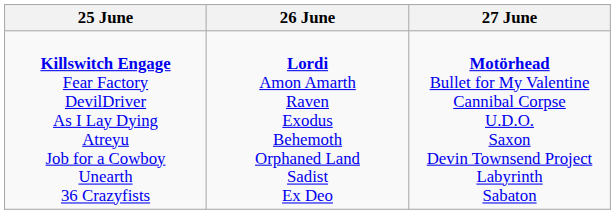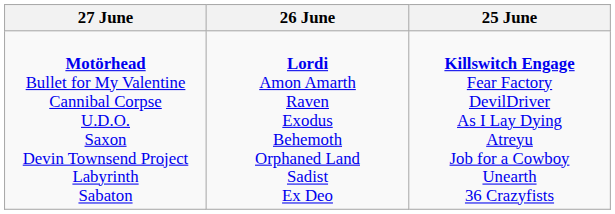columns swapped: (106, 17) <-> (510, 17)
